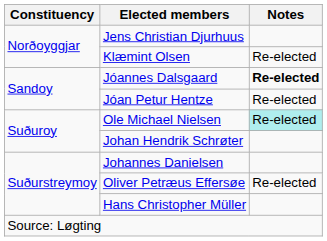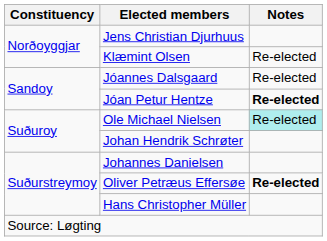(286, 78) bold -> (284, 78) normal
(284, 99) normal -> (286, 99) bold
(284, 183) normal -> (286, 183) bold
